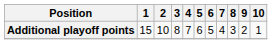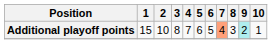(222, 30) no background -> (222, 30) lightsalmon background
(244, 30) no background -> (244, 30) paleturquoise background
